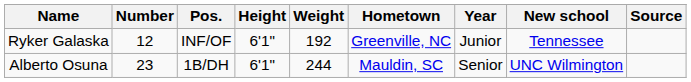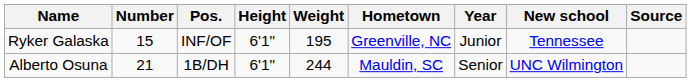(145, 41) 12 -> (145, 41) 15
(319, 41) 192 -> (319, 41) 195
(145, 65) 23 -> (145, 65) 21
